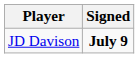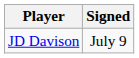(108, 40) bold -> (108, 40) normal
